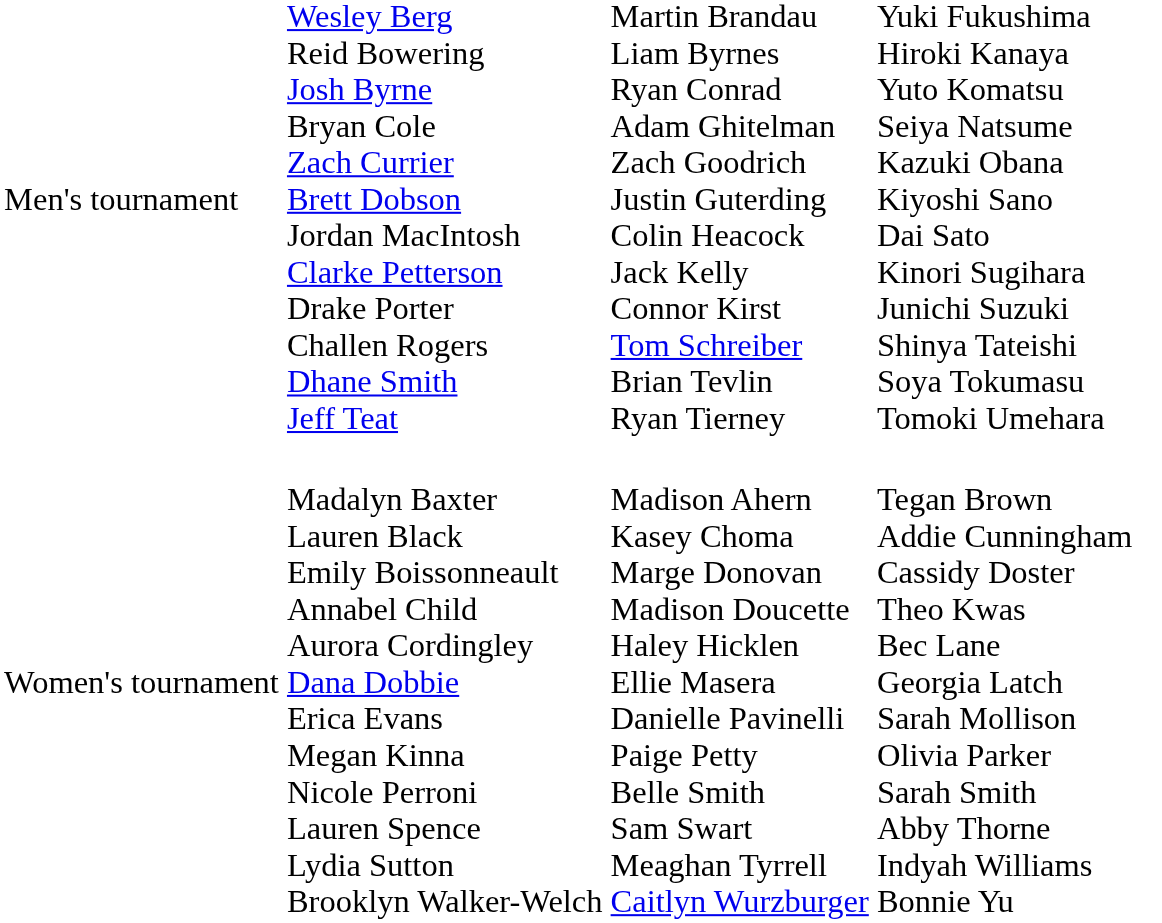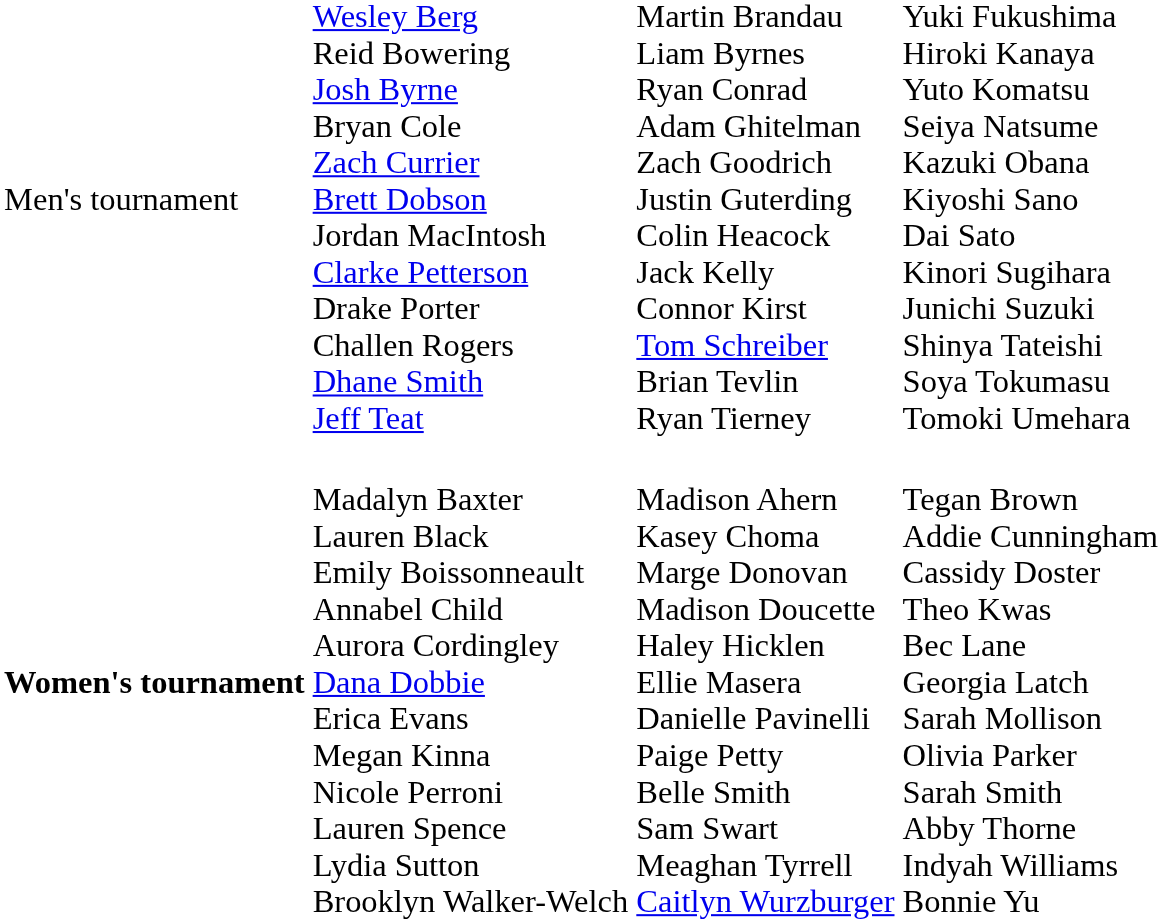(141, 682) normal -> (154, 682) bold
